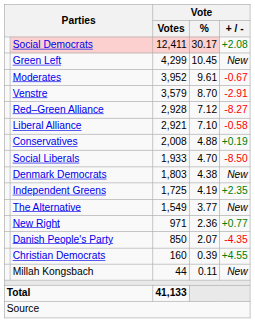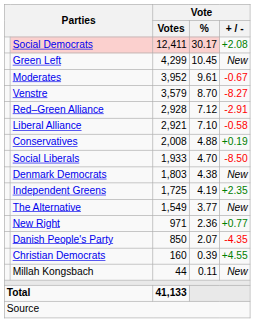(236, 93) -2.91 -> (236, 93) -8.27
(236, 110) -8.27 -> (236, 110) -2.91
